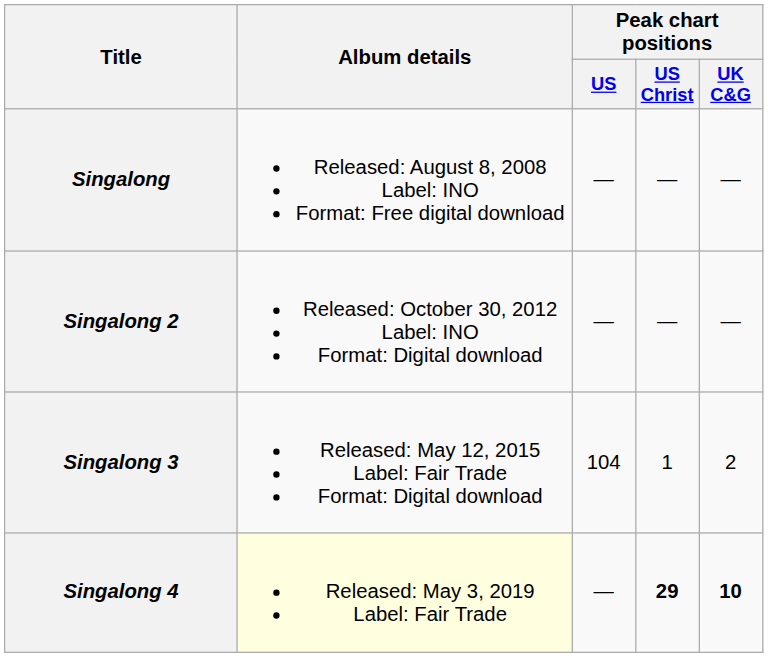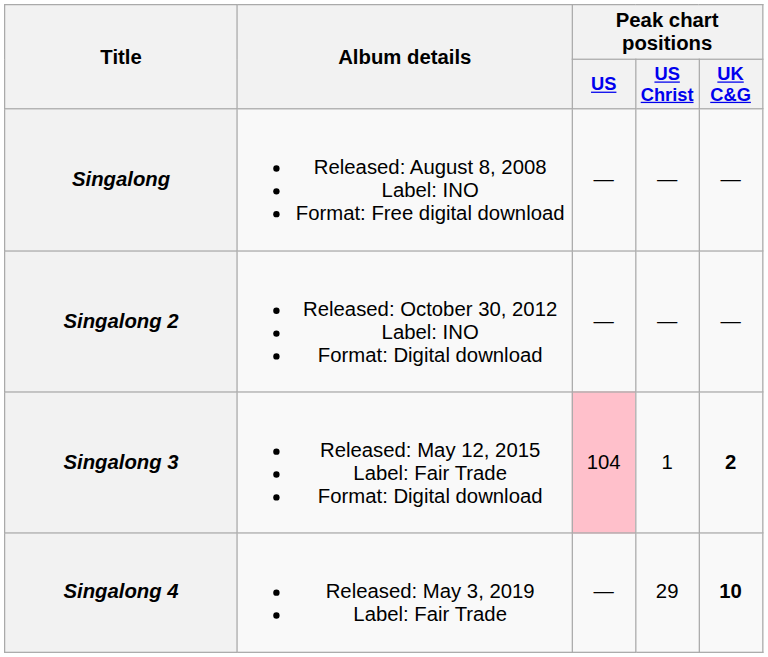(604, 462) no background -> (604, 462) pink background
(731, 462) normal -> (731, 462) bold
(405, 604) lightyellow background -> (405, 604) no background
(667, 592) bold -> (667, 592) normal
